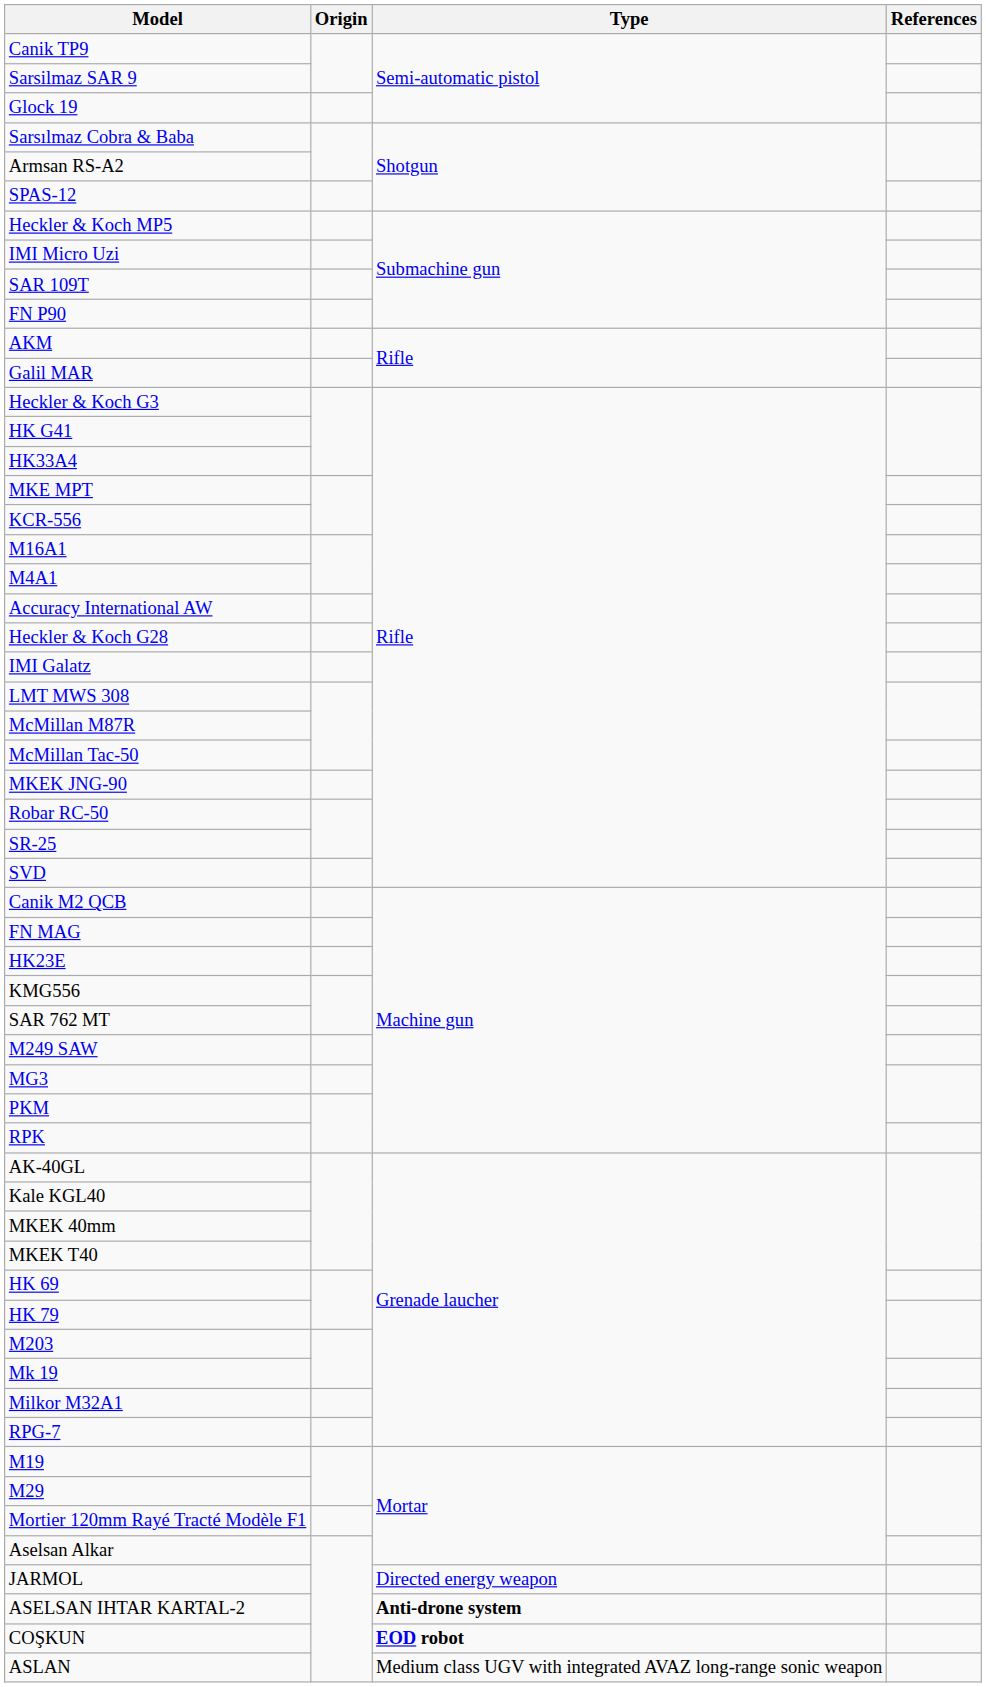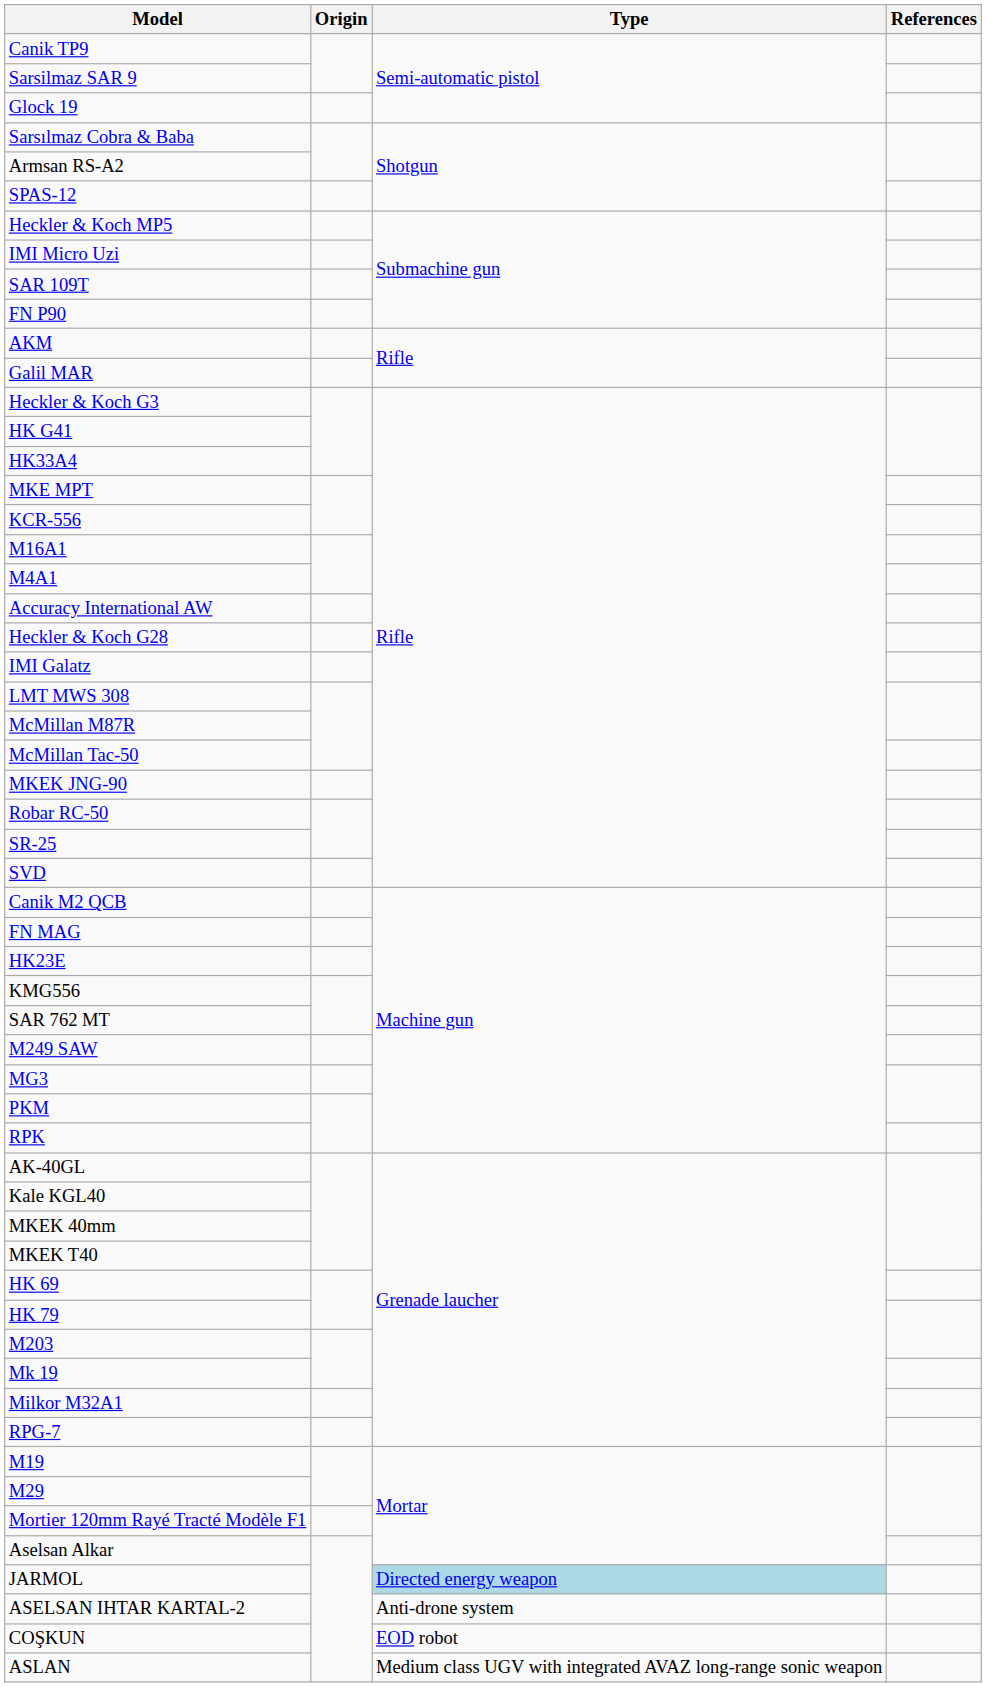(467, 1579) no background -> (467, 1579) lightblue background
(449, 1608) bold -> (445, 1608) normal
(420, 1638) bold -> (417, 1638) normal
